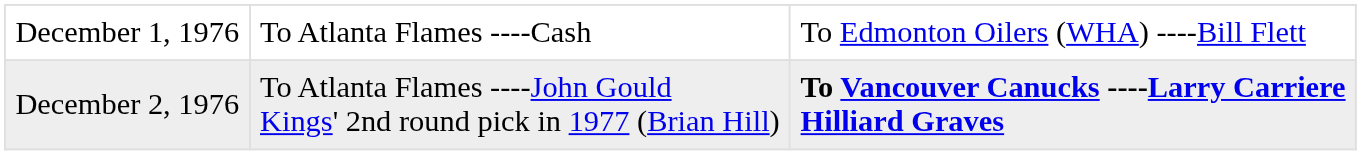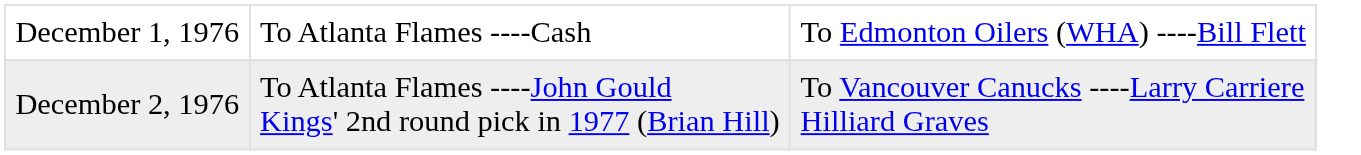(1073, 104) bold -> (1052, 104) normal
